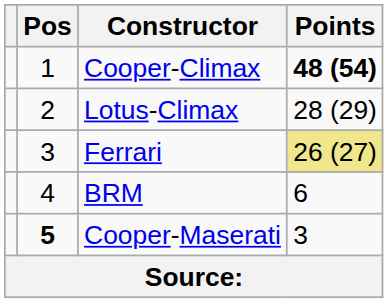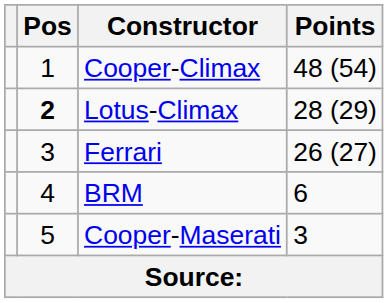(335, 68) bold -> (335, 68) normal
(48, 110) normal -> (48, 110) bold
(335, 152) khaki background -> (335, 152) no background
(48, 235) bold -> (48, 235) normal
